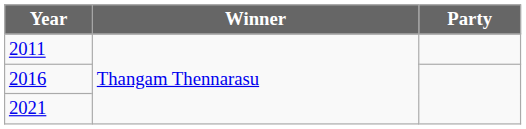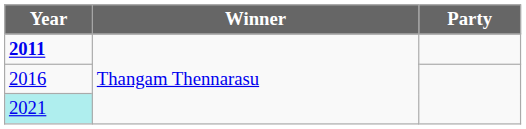(27, 49) normal -> (27, 49) bold
(28, 108) no background -> (28, 108) paleturquoise background
